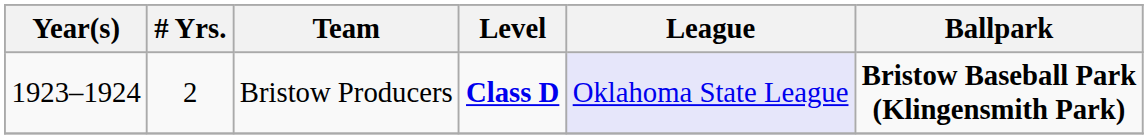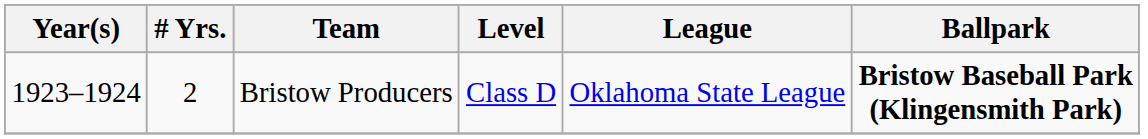(513, 92) bold -> (511, 92) normal
(711, 92) lavender background -> (707, 92) no background
